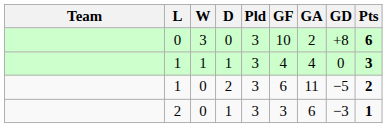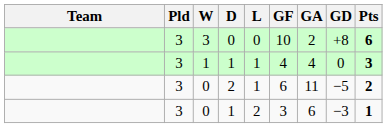columns swapped: (255, 16) <-> (177, 16)
